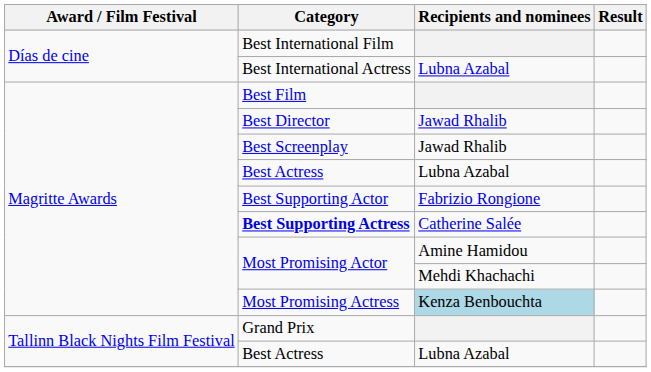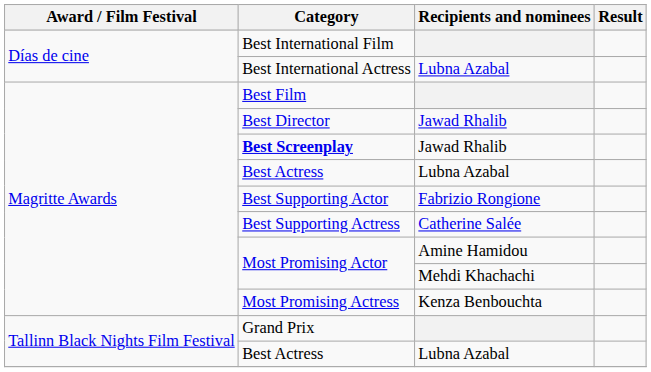(295, 146) normal -> (298, 146) bold
(326, 224) bold -> (321, 224) normal
(480, 302) lightblue background -> (480, 302) no background
